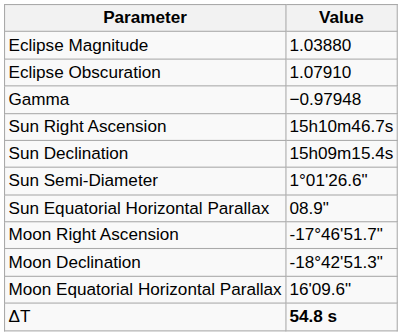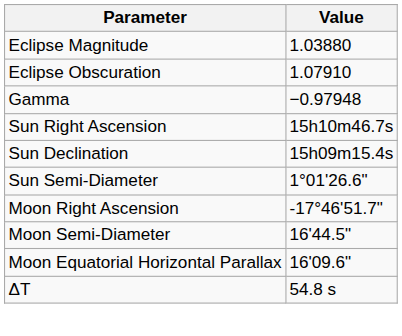- row: (139, 208)
- row: (75, 262)
+ row: (89, 235)
(313, 316) bold -> (313, 289) normal
